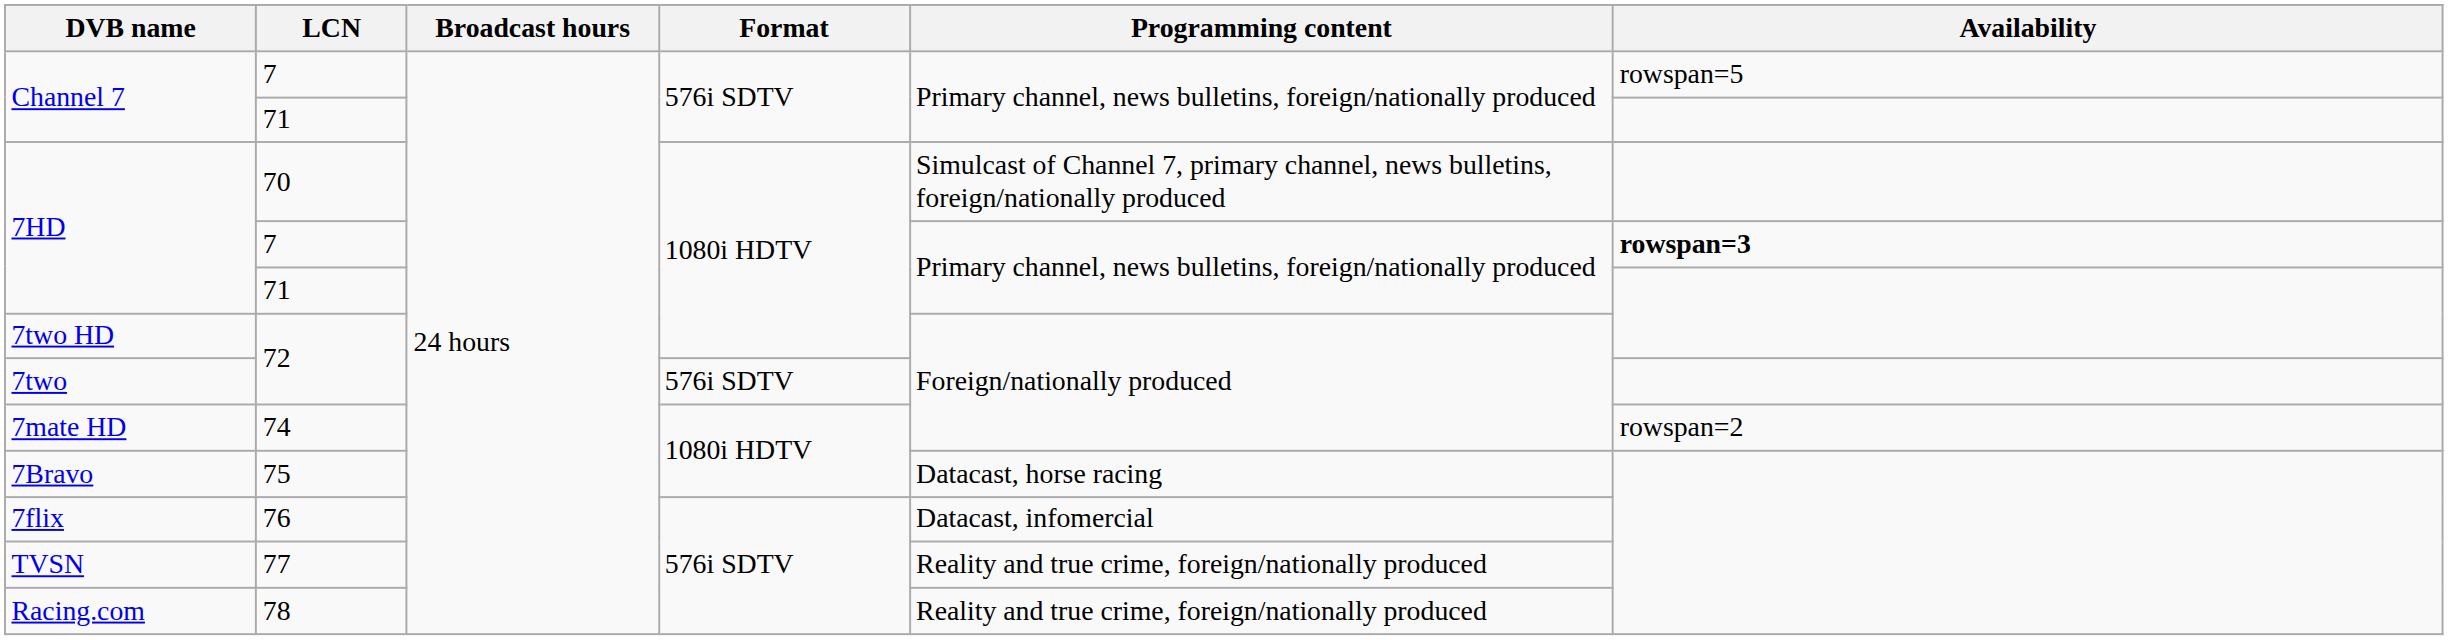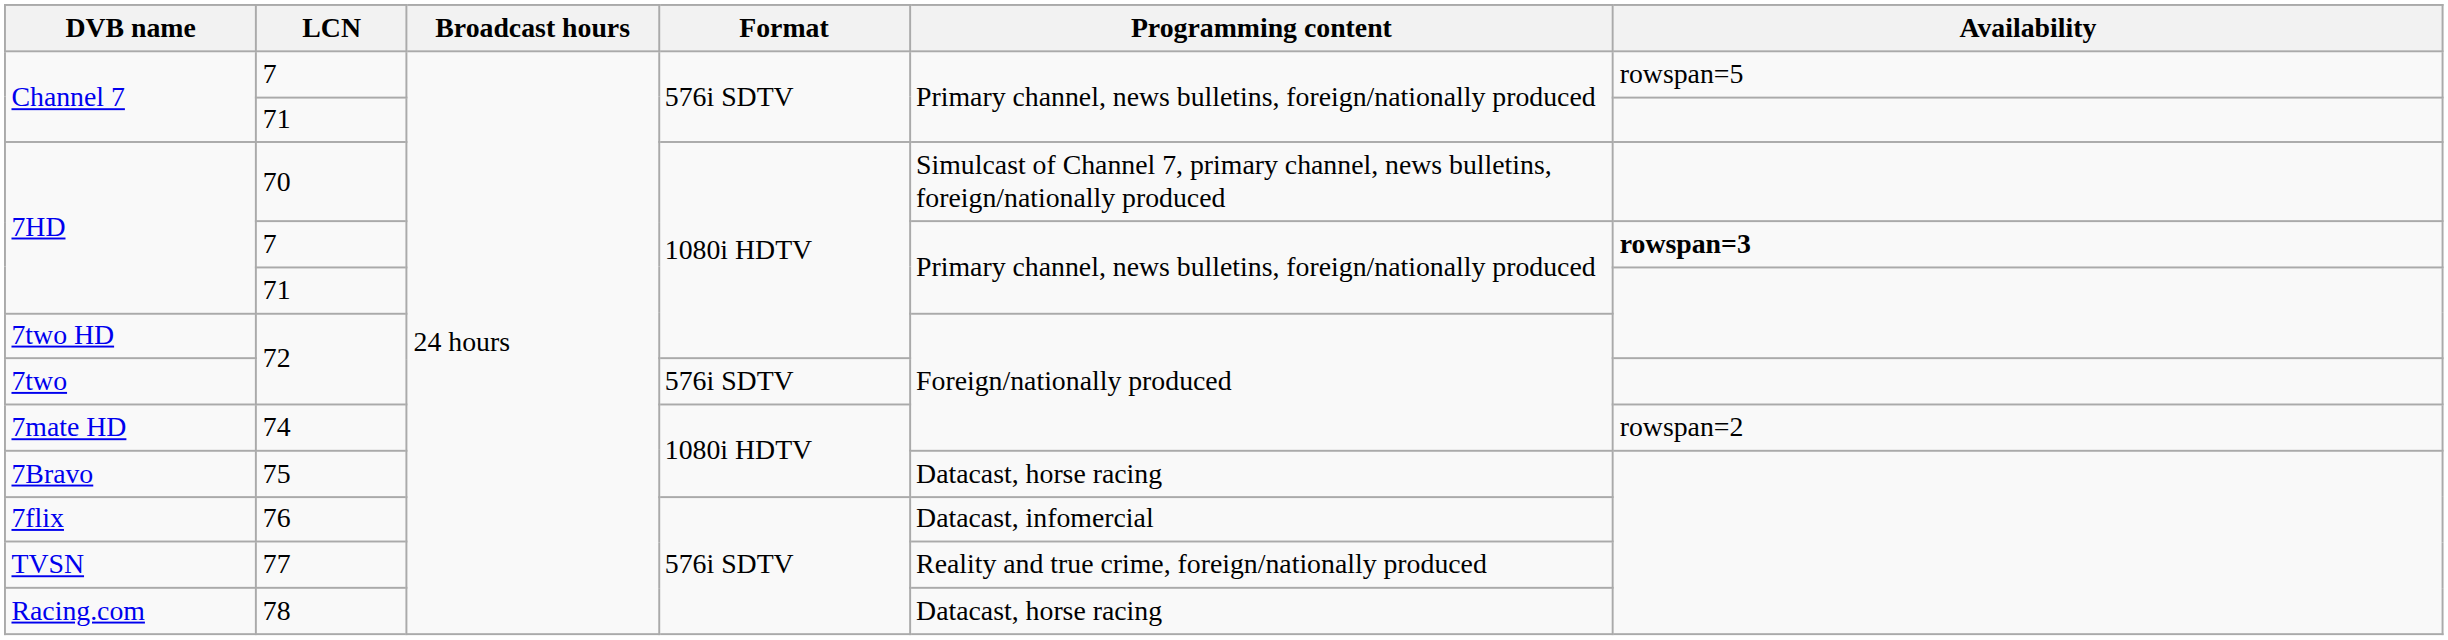(1201, 610) Reality and true crime, foreign/nationally produced -> (1039, 610) Datacast, horse racing
